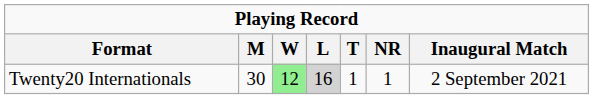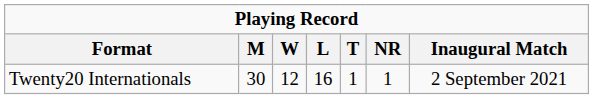(289, 78) lightgreen background -> (289, 78) no background
(323, 78) lightgrey background -> (323, 78) no background
